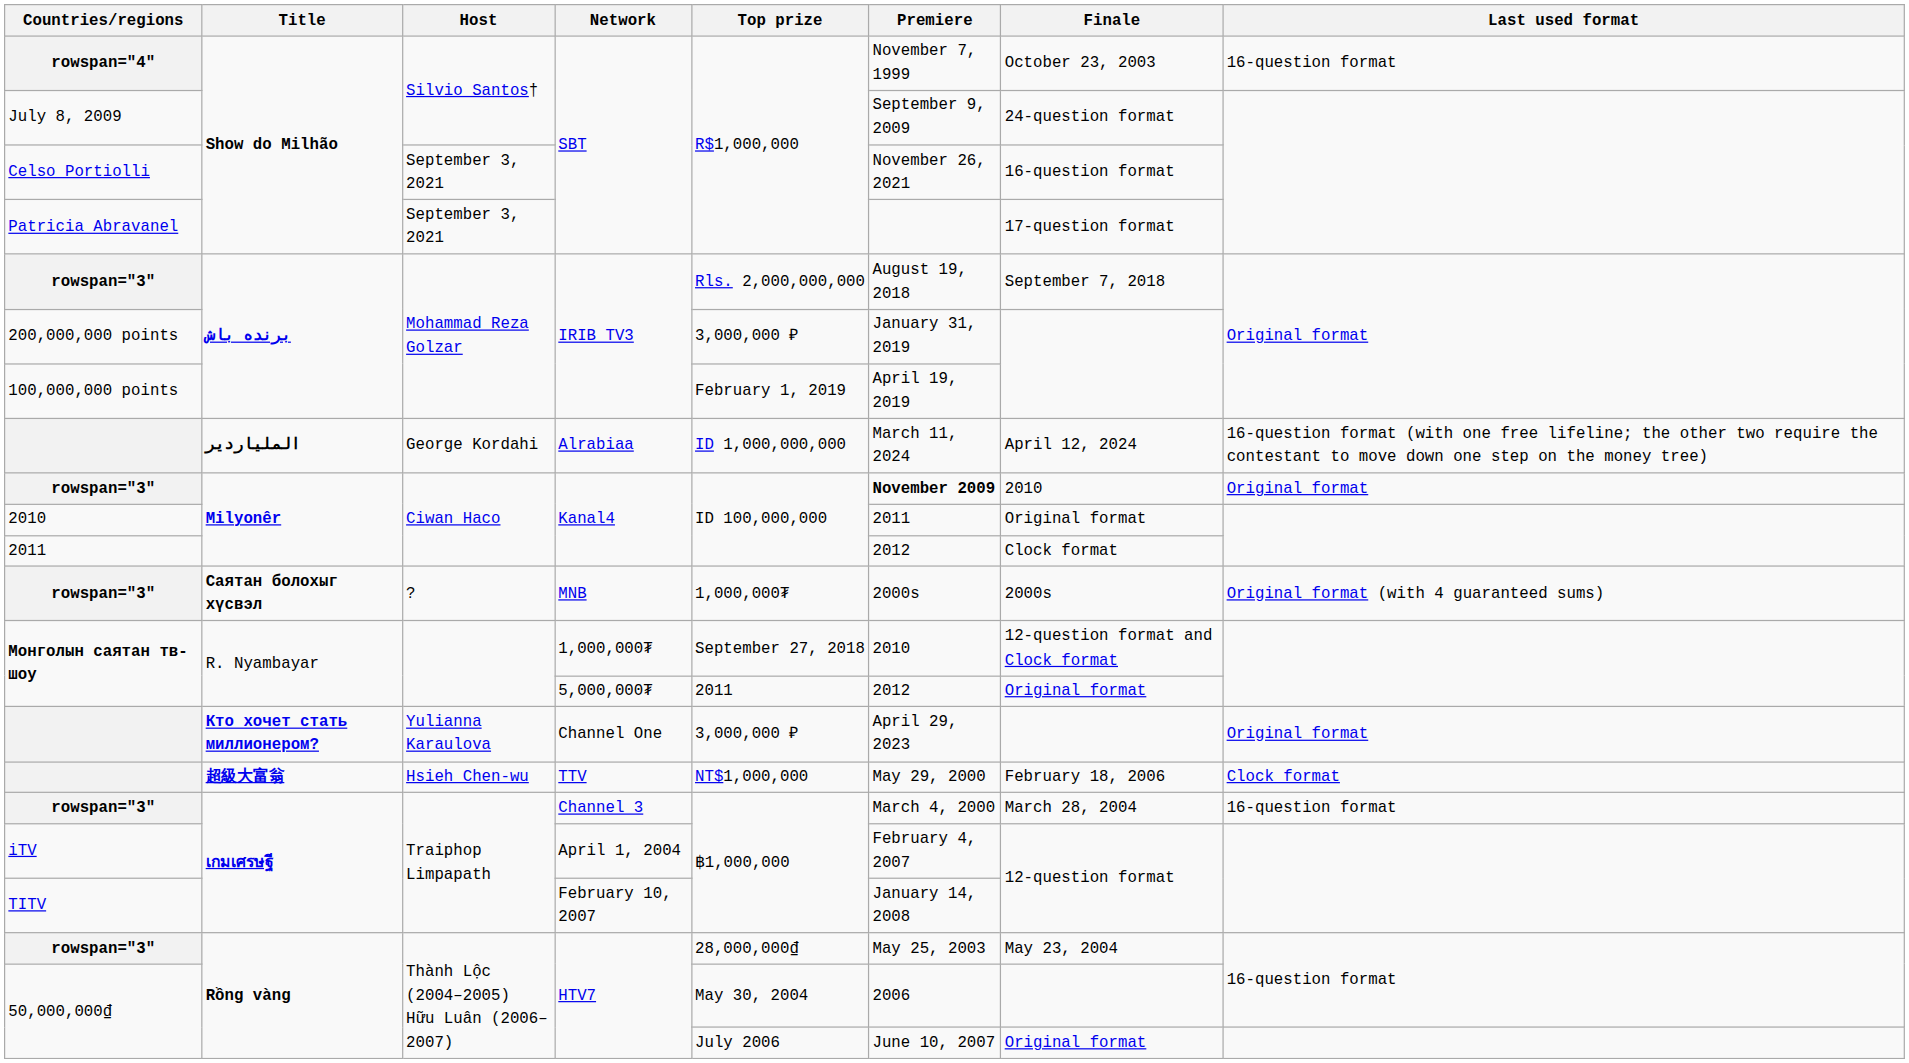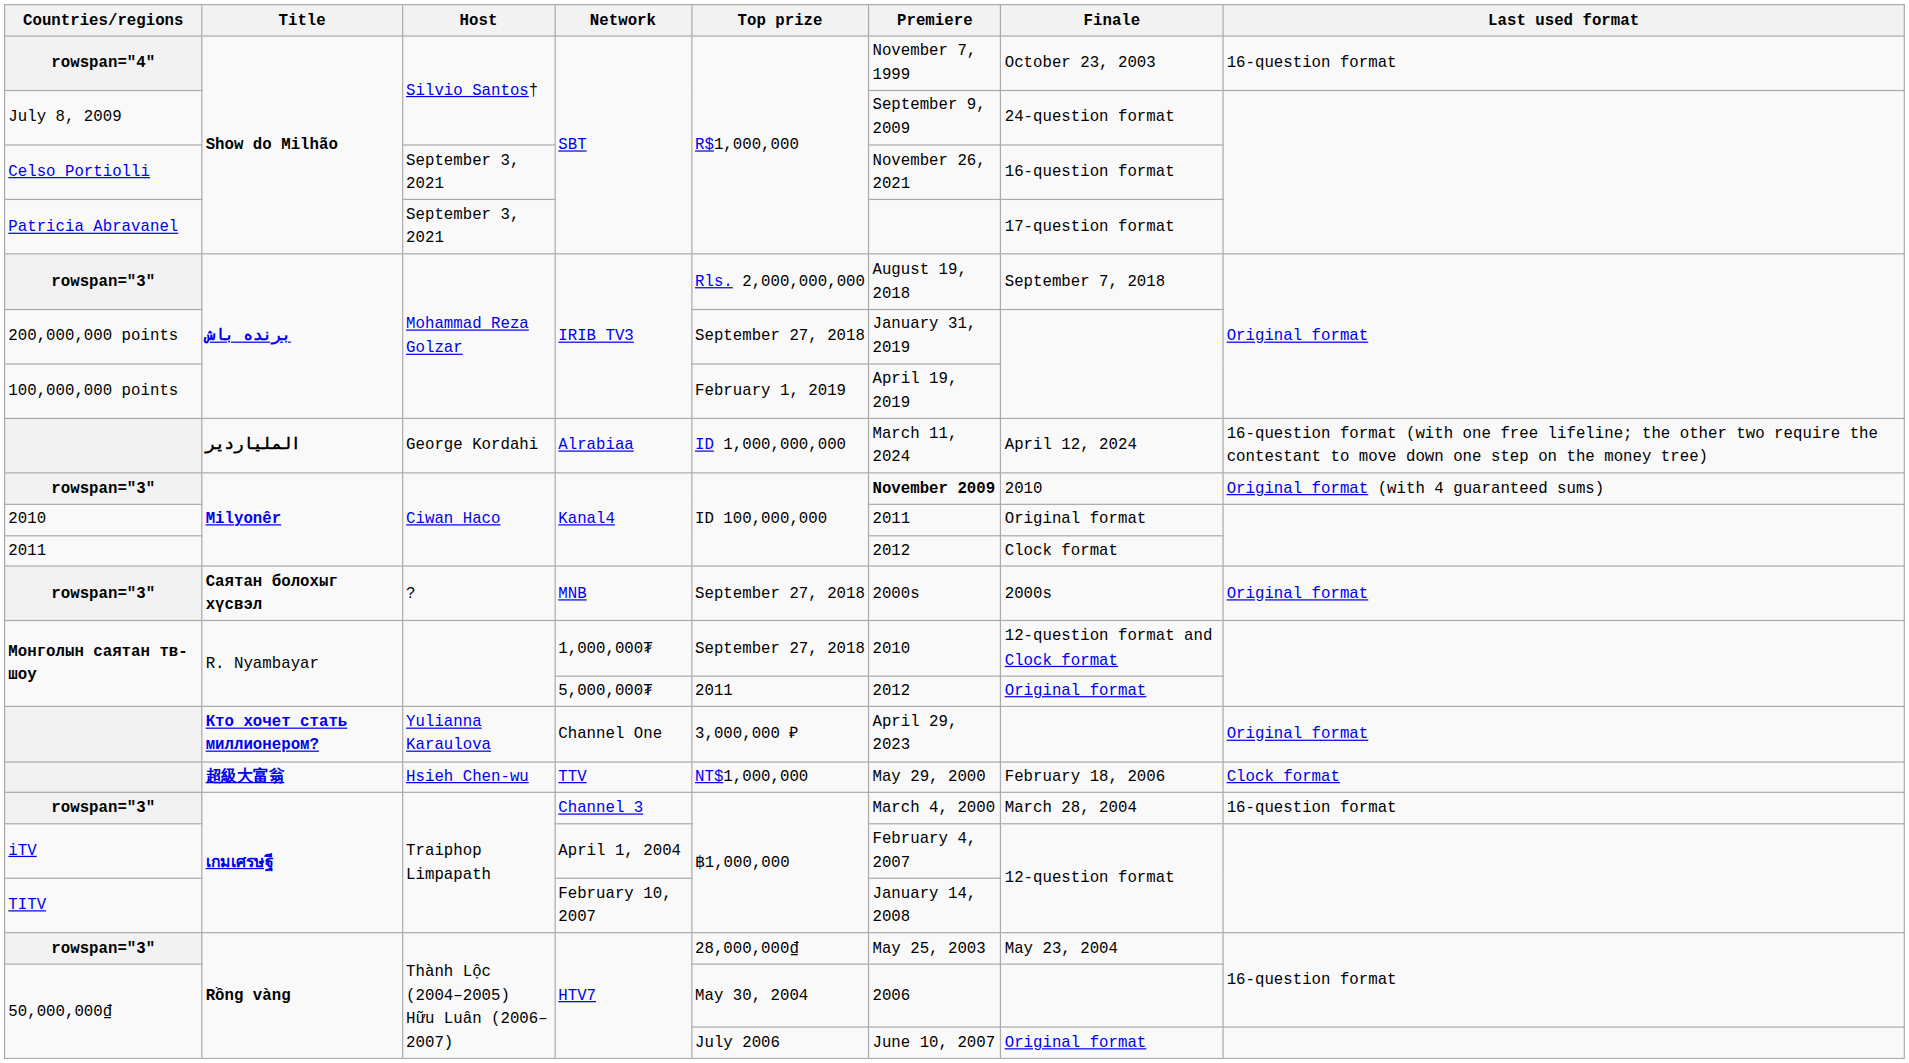(747, 336) 3,000,000 ₽ -> (780, 336) September 27, 2018
(1297, 488) Original format -> (1415, 488) Original format (with 4 guaranteed sums)
(742, 593) 1,000,000₮ -> (780, 593) September 27, 2018
(1415, 593) Original format (with 4 guaranteed sums) -> (1297, 593) Original format
